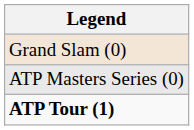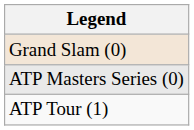(62, 109) bold -> (59, 109) normal
